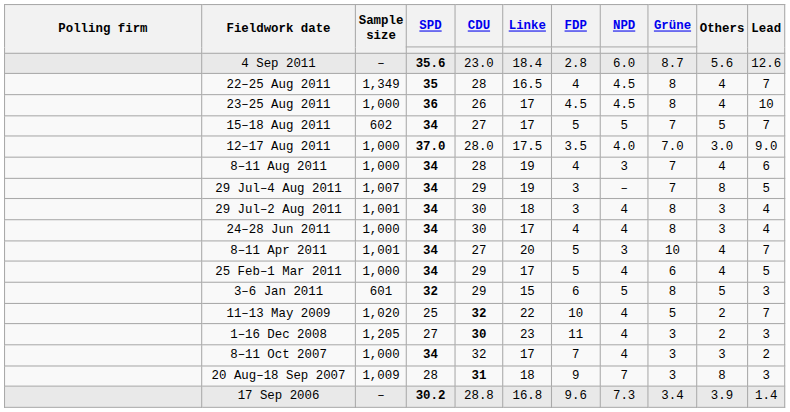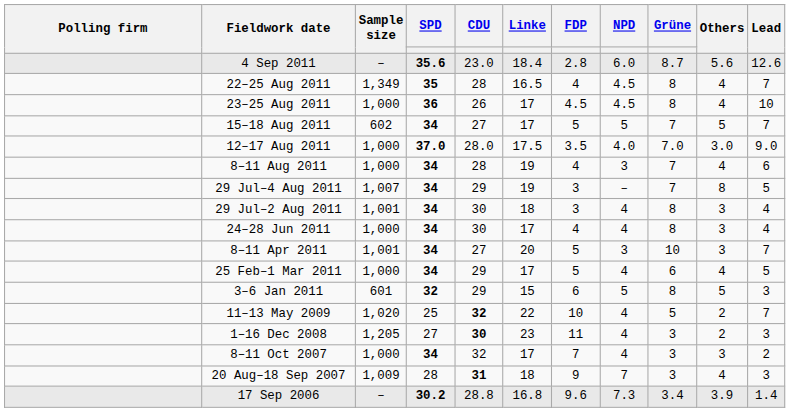(722, 251) 4 -> (722, 251) 3
(722, 376) 8 -> (722, 376) 4
